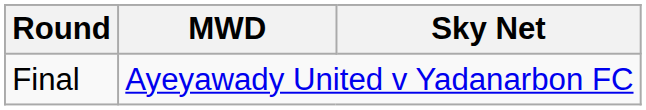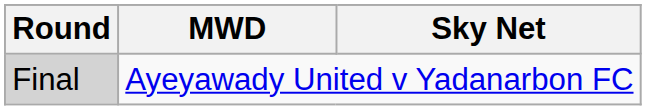(46, 78) no background -> (46, 78) lightgrey background
